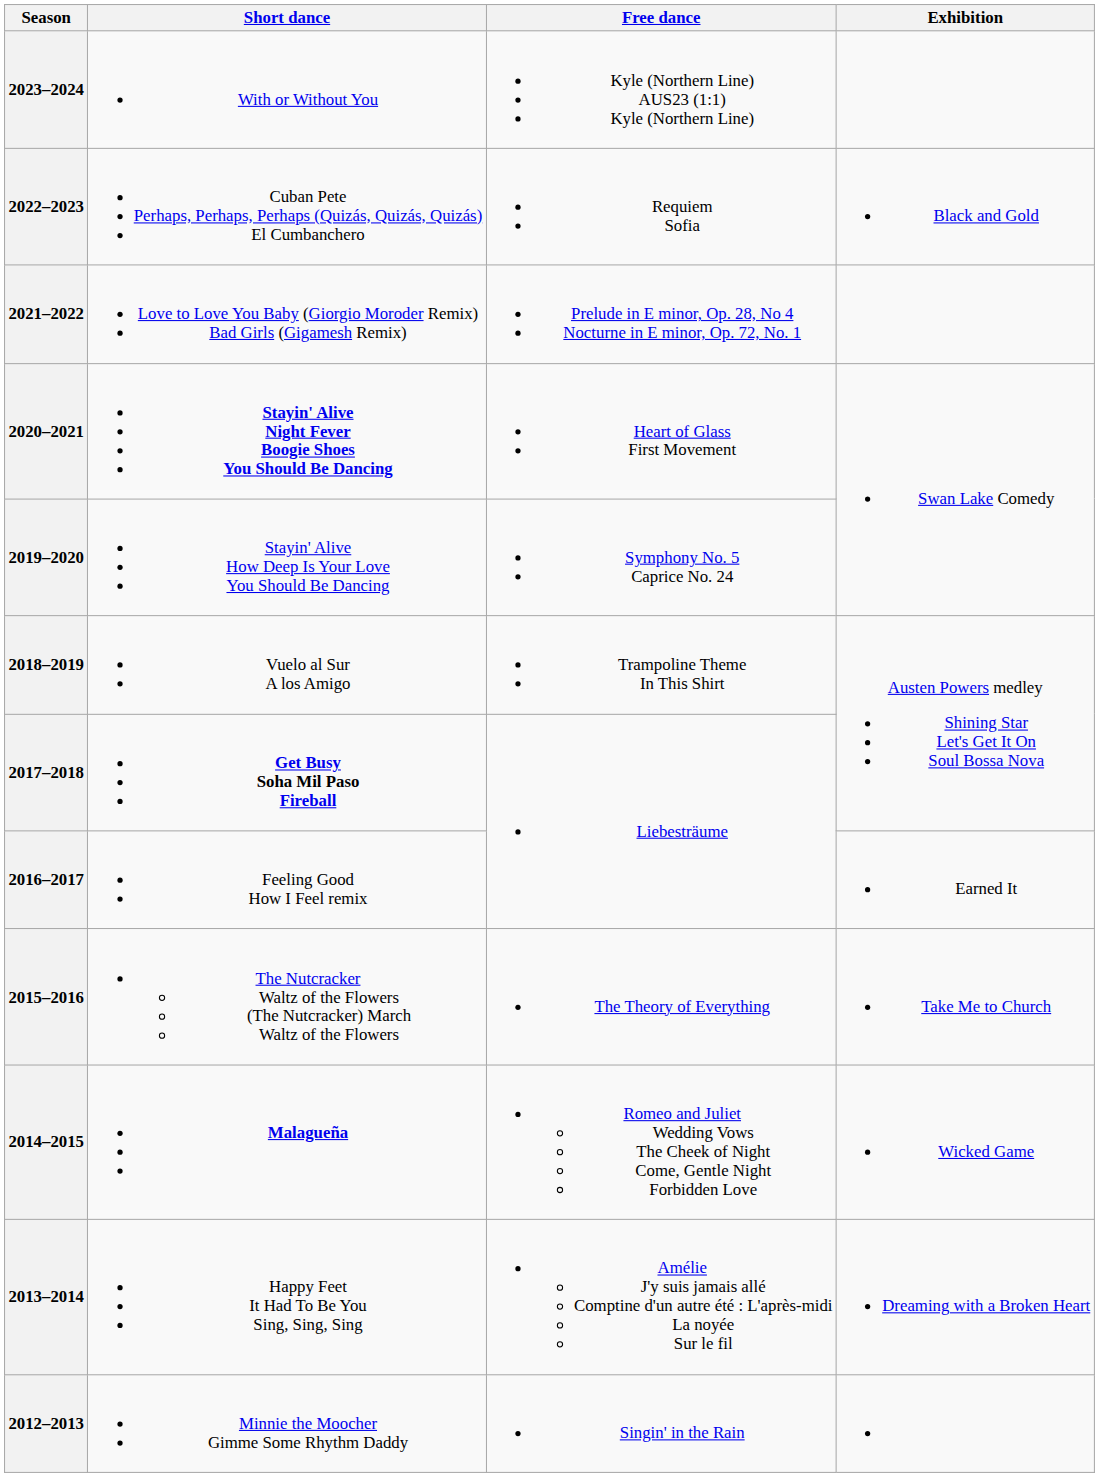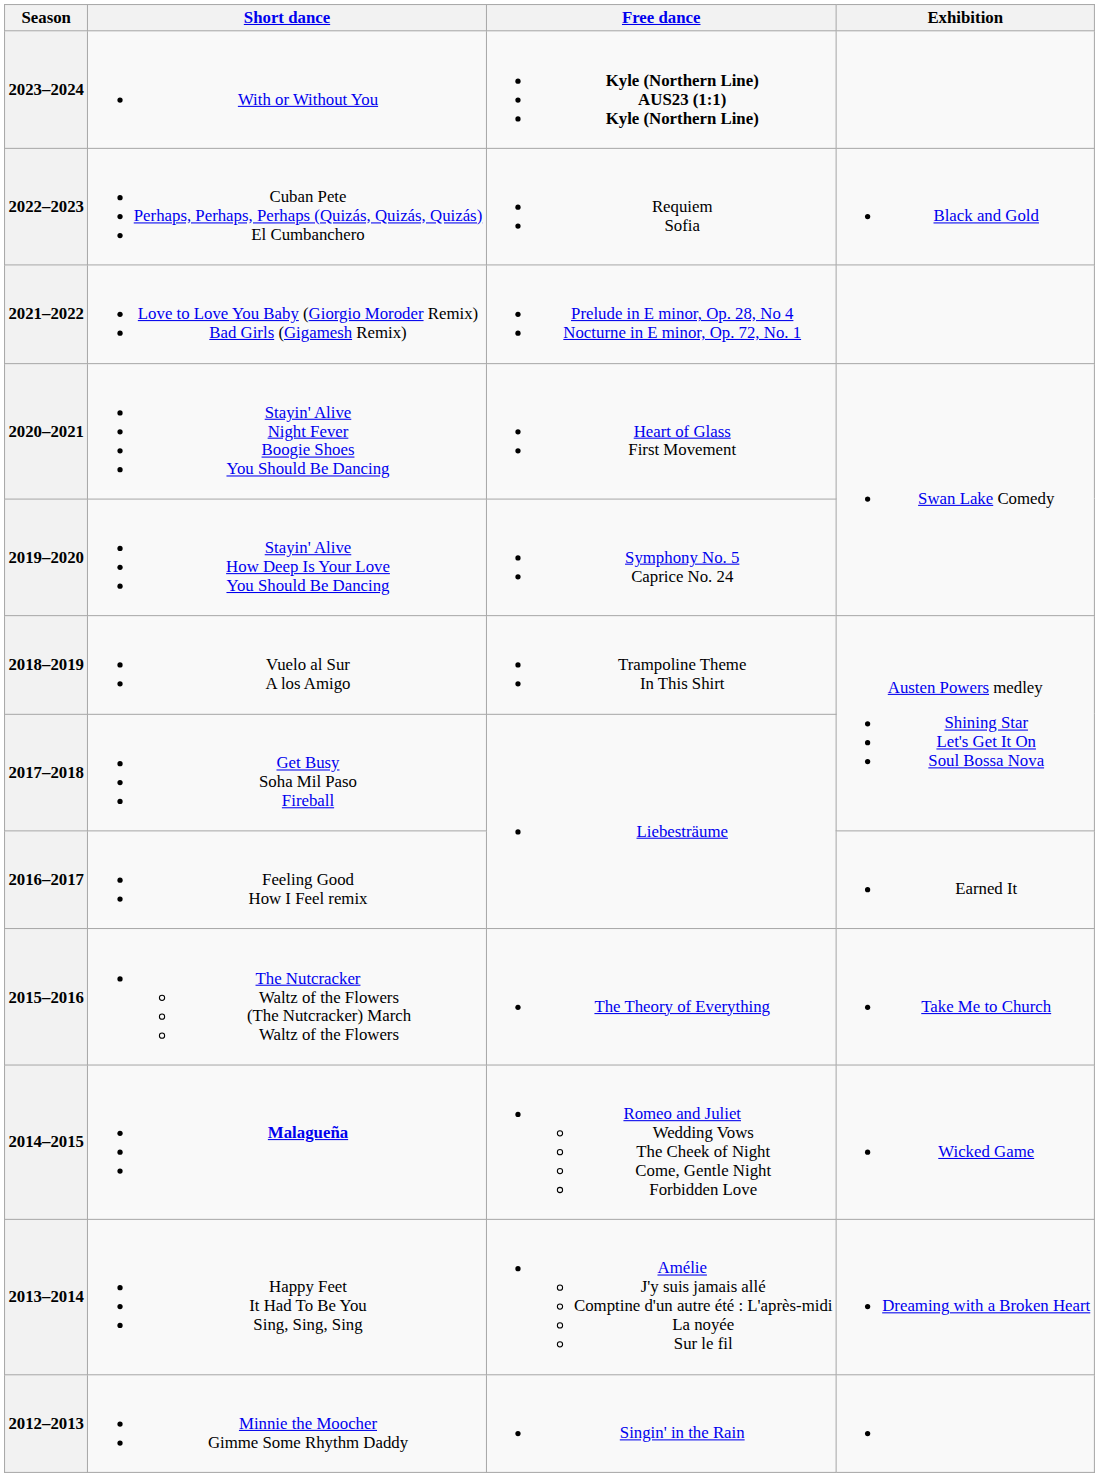(661, 99) normal -> (661, 99) bold
(287, 440) bold -> (287, 440) normal
(287, 782) bold -> (287, 782) normal
